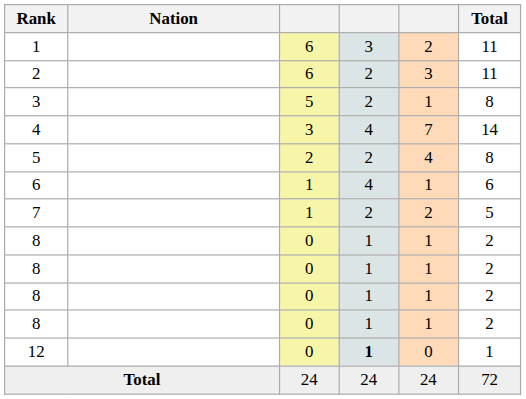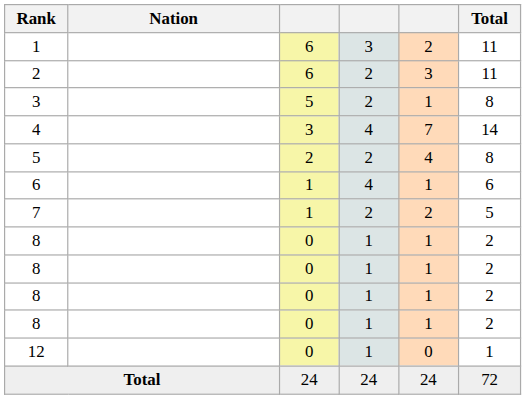(369, 352) bold -> (369, 352) normal
